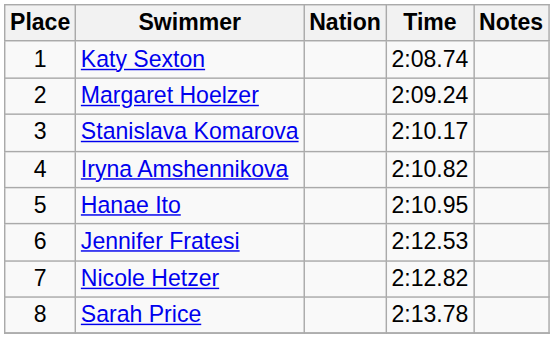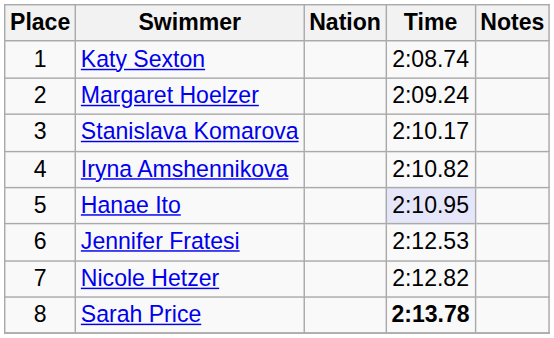(430, 205) no background -> (431, 205) lavender background
(430, 315) normal -> (431, 315) bold
